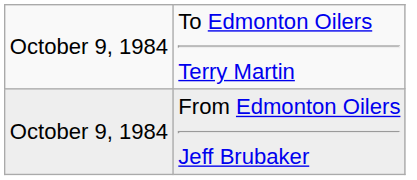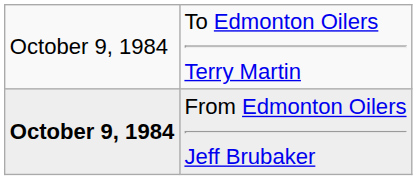(89, 131) normal -> (92, 131) bold
